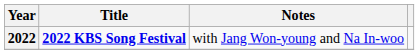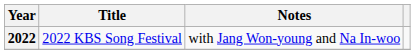(114, 37) bold -> (112, 37) normal
